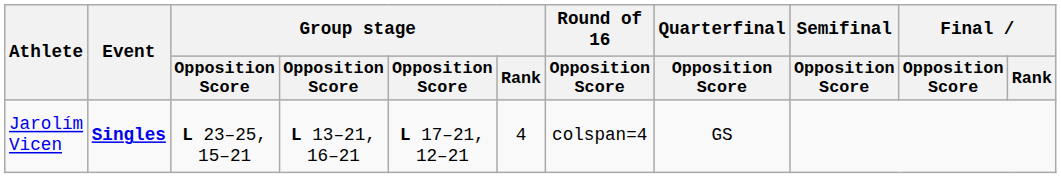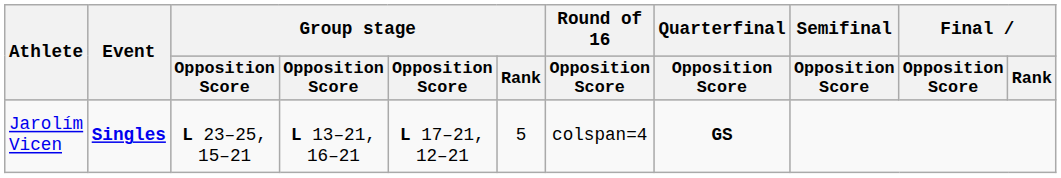(521, 136) 4 -> (521, 136) 5
(722, 136) normal -> (722, 136) bold
